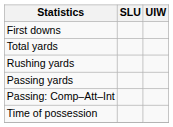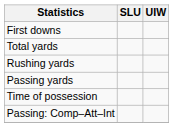rows swapped: (61, 97) <-> (52, 113)
